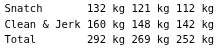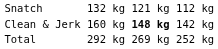(151, 24) normal -> (151, 24) bold
